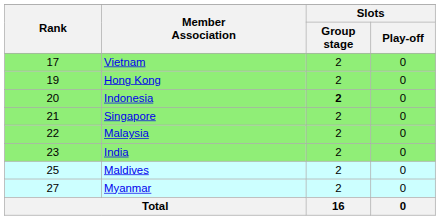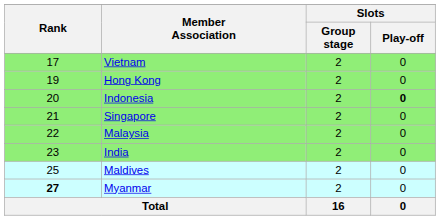(338, 98) bold -> (338, 98) normal
(403, 98) normal -> (403, 98) bold
(53, 188) normal -> (53, 188) bold
